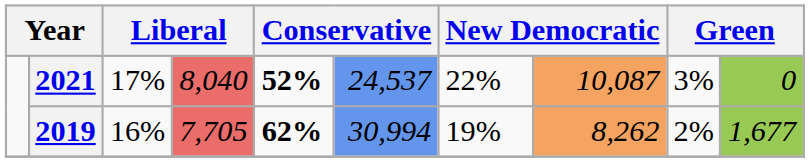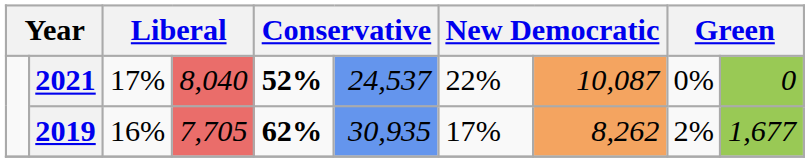(694, 80) 3% -> (694, 80) 0%
(390, 130) 30,994 -> (390, 130) 30,935
(473, 130) 19% -> (473, 130) 17%
